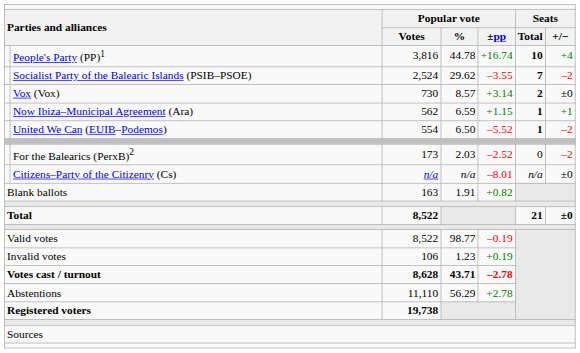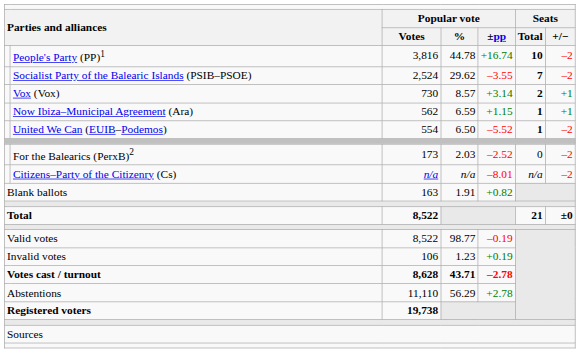(567, 56) +4 -> (567, 56) –2
(567, 93) ±0 -> (567, 93) +1
(567, 174) ±0 -> (567, 174) –2
